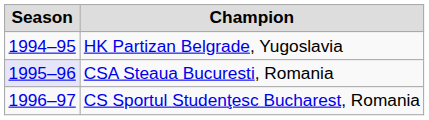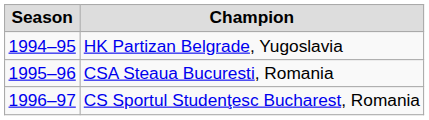(42, 73) lavender background -> (42, 73) no background
